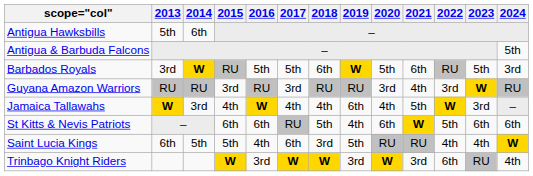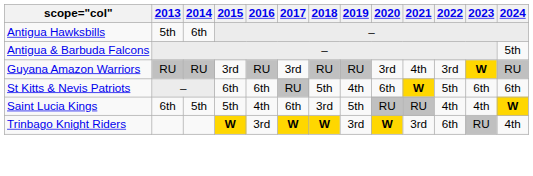- row: (52, 69)
- row: (56, 106)
